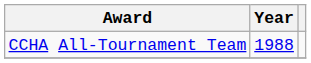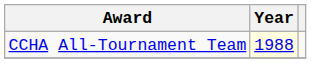(274, 45) no background -> (274, 45) lightyellow background
